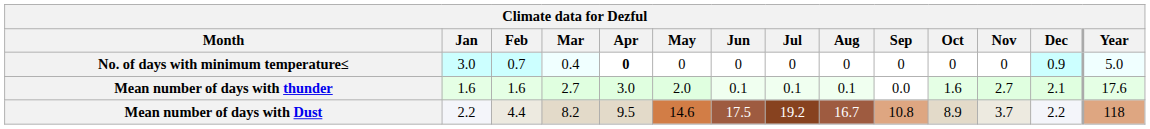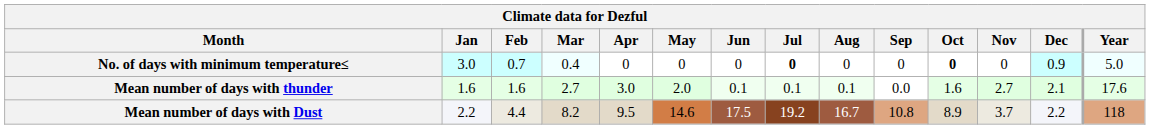(626, 64) bold -> (626, 64) normal
(792, 64) normal -> (792, 64) bold
(953, 64) normal -> (953, 64) bold
